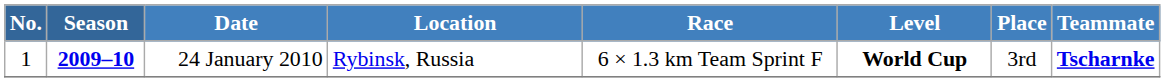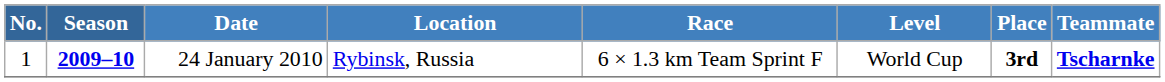(915, 58) bold -> (915, 58) normal
(1022, 58) normal -> (1022, 58) bold
